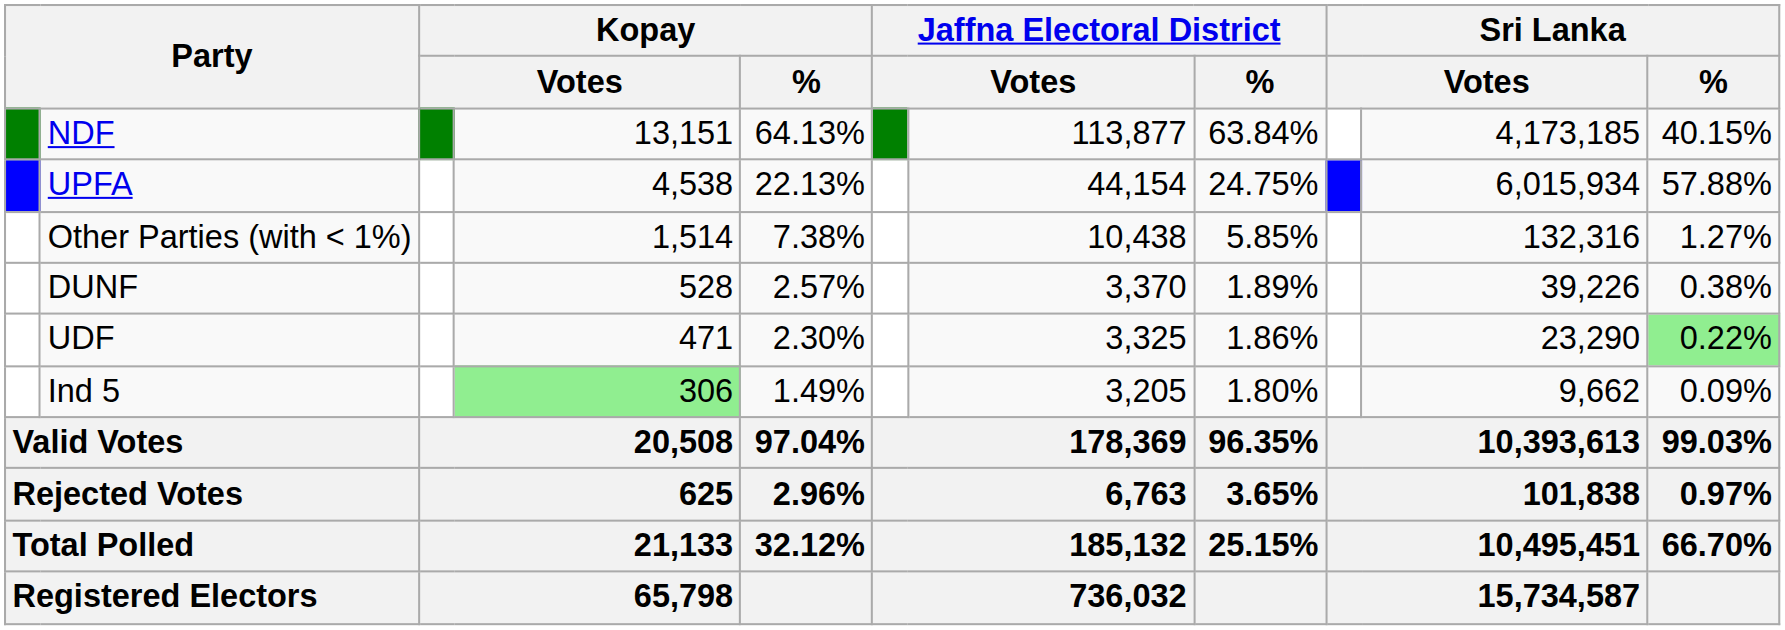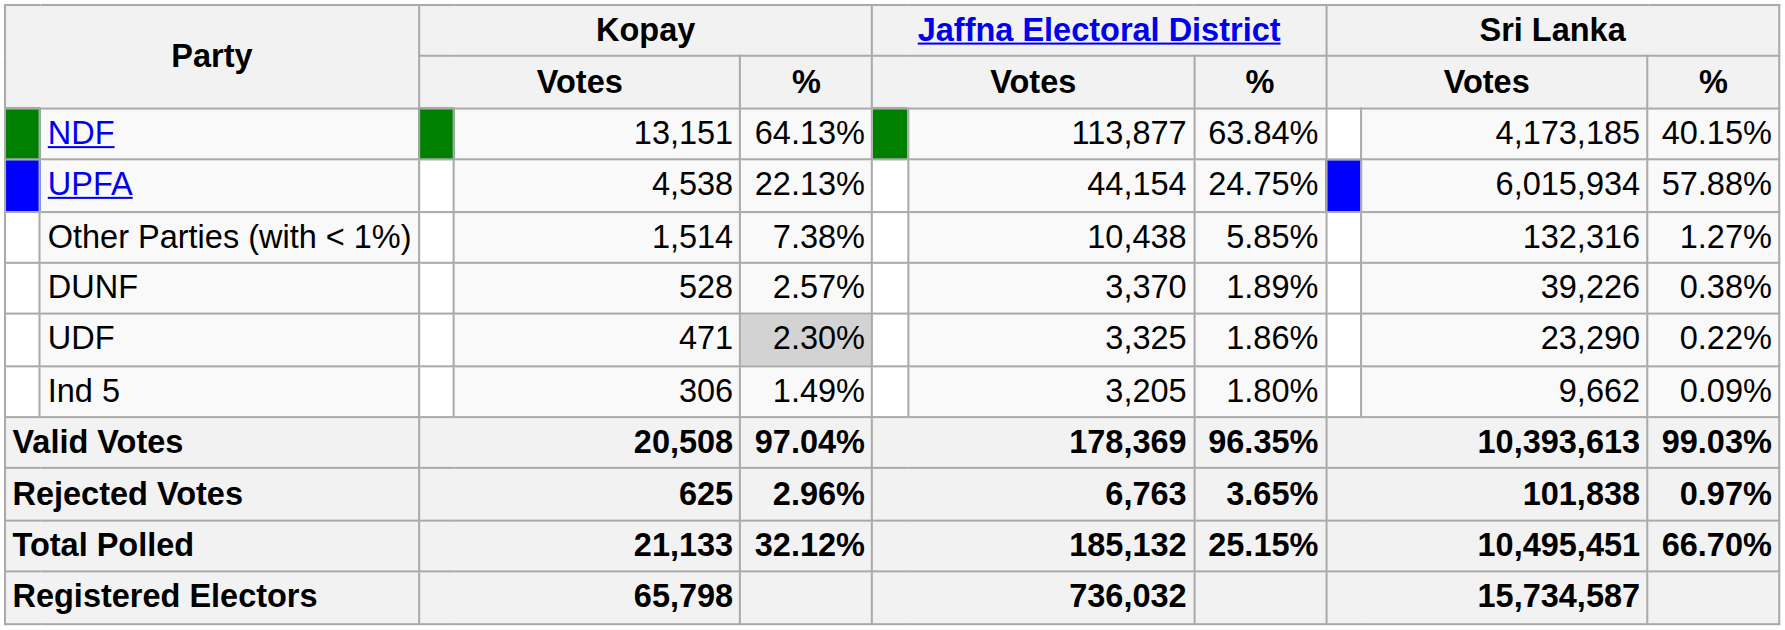(819, 339) no background -> (819, 339) lightgrey background
(1726, 339) lightgreen background -> (1726, 339) no background
(706, 390) lightgreen background -> (706, 390) no background
